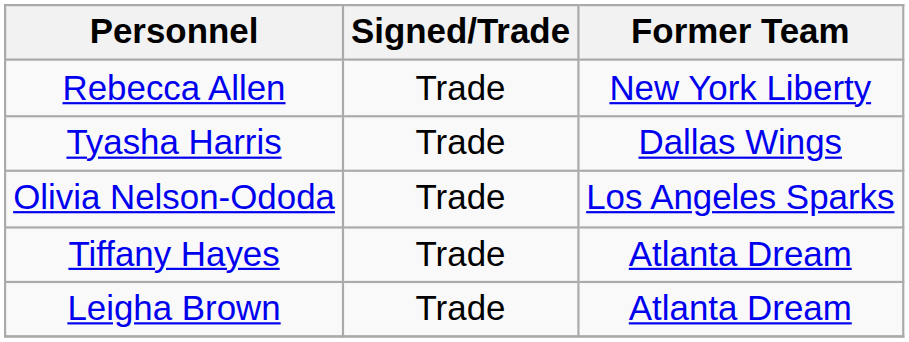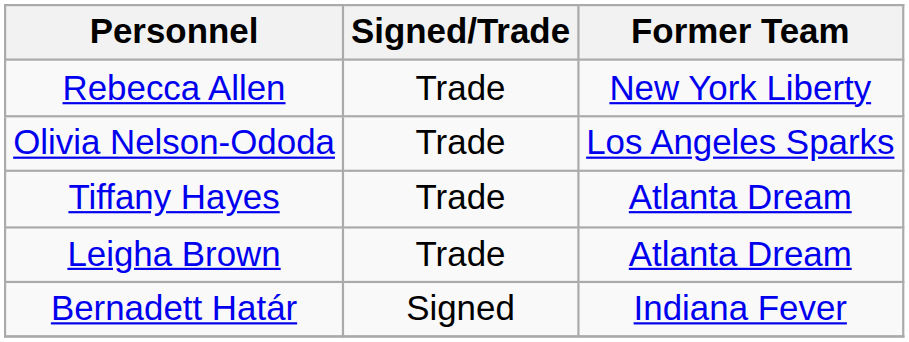- row: (174, 142)
+ row: (174, 308)
